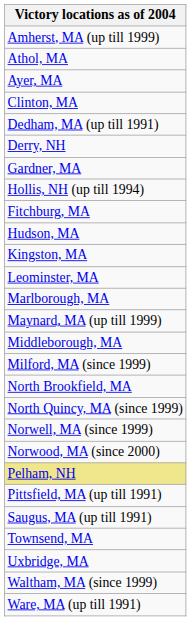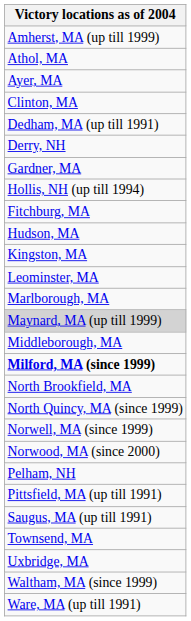(85, 320) no background -> (85, 320) lightgrey background
(79, 364) normal -> (81, 364) bold
(42, 473) khaki background -> (42, 473) no background
